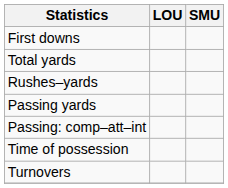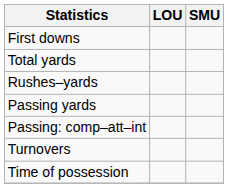rows swapped: (39, 172) <-> (68, 149)
